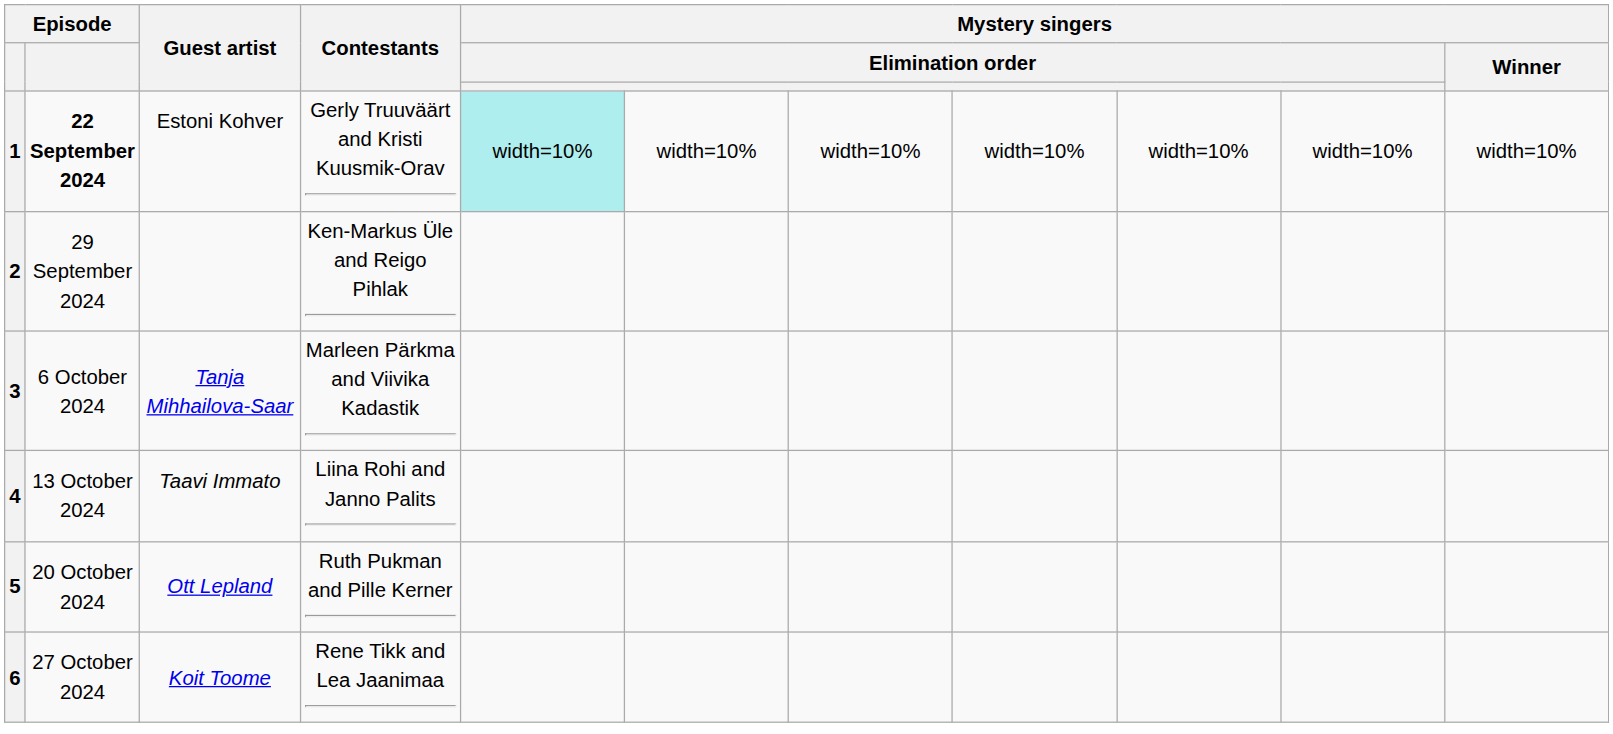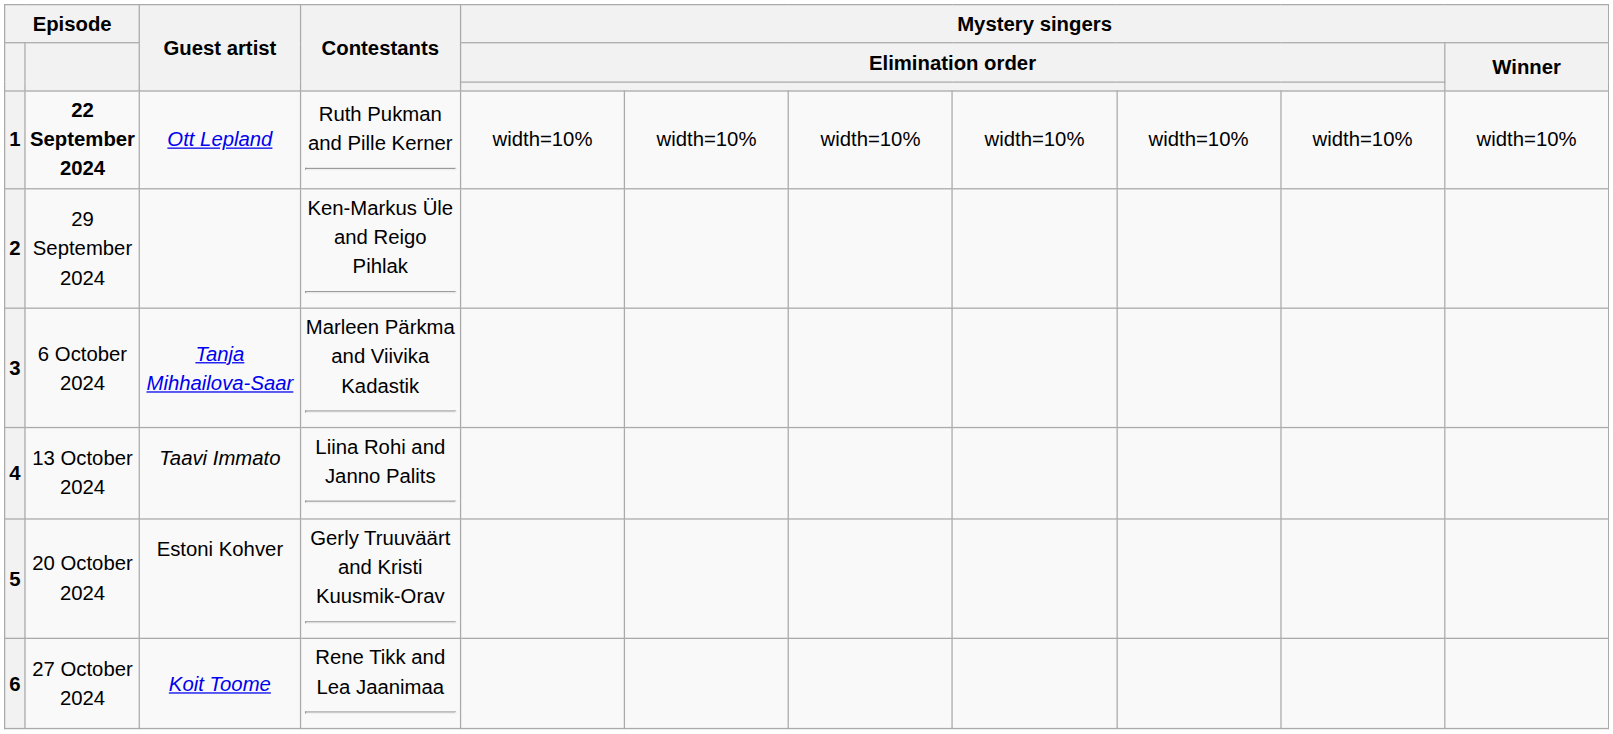(220, 122) Estoni Kohver -> (220, 140) Ott Lepland
(380, 148) Gerly Truuväärt and Kristi Kuusmik-Orav -> (380, 136) Ruth Pukman and Pille Kerner
(542, 151) paleturquoise background -> (542, 140) no background
(220, 587) Ott Lepland -> (220, 549) Estoni Kohver
(380, 584) Ruth Pukman and Pille Kerner -> (380, 575) Gerly Truuväärt and Kristi Kuusmik-Orav
